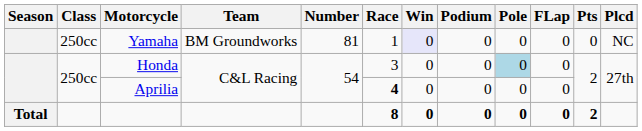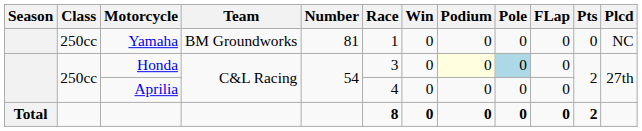(430, 41) lavender background -> (430, 41) no background
(488, 65) no background -> (488, 65) lightyellow background
(395, 89) bold -> (395, 89) normal
